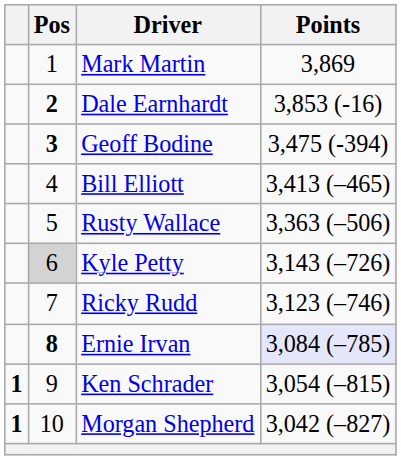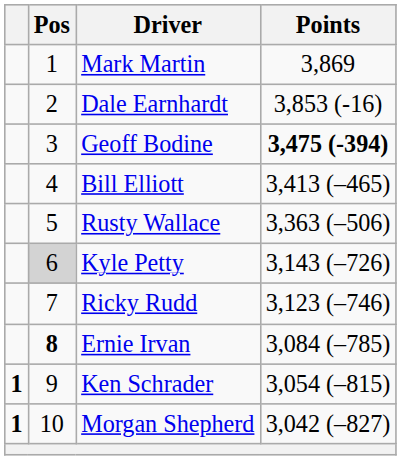(52, 104) bold -> (52, 104) normal
(52, 144) bold -> (52, 144) normal
(328, 144) normal -> (328, 144) bold
(328, 343) lavender background -> (328, 343) no background
